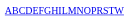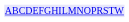(64, 11) no background -> (64, 11) lavender background
